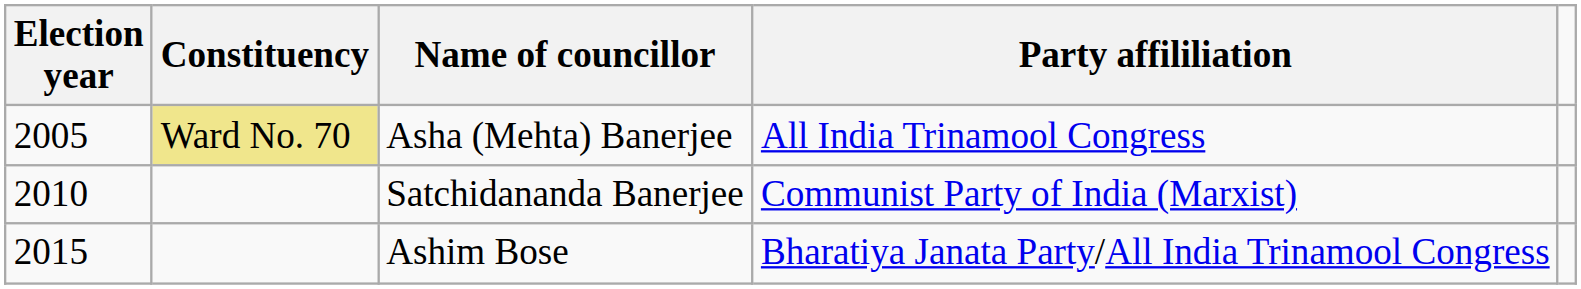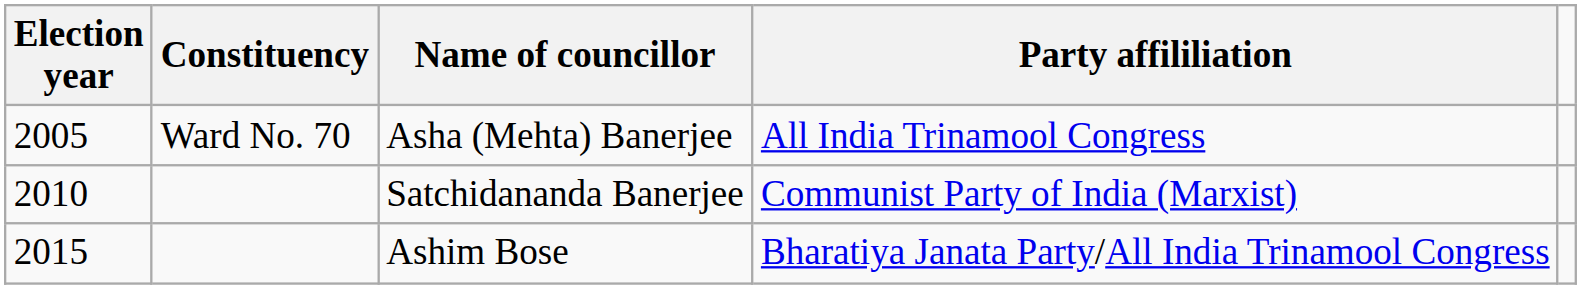(256, 134) khaki background -> (256, 134) no background
